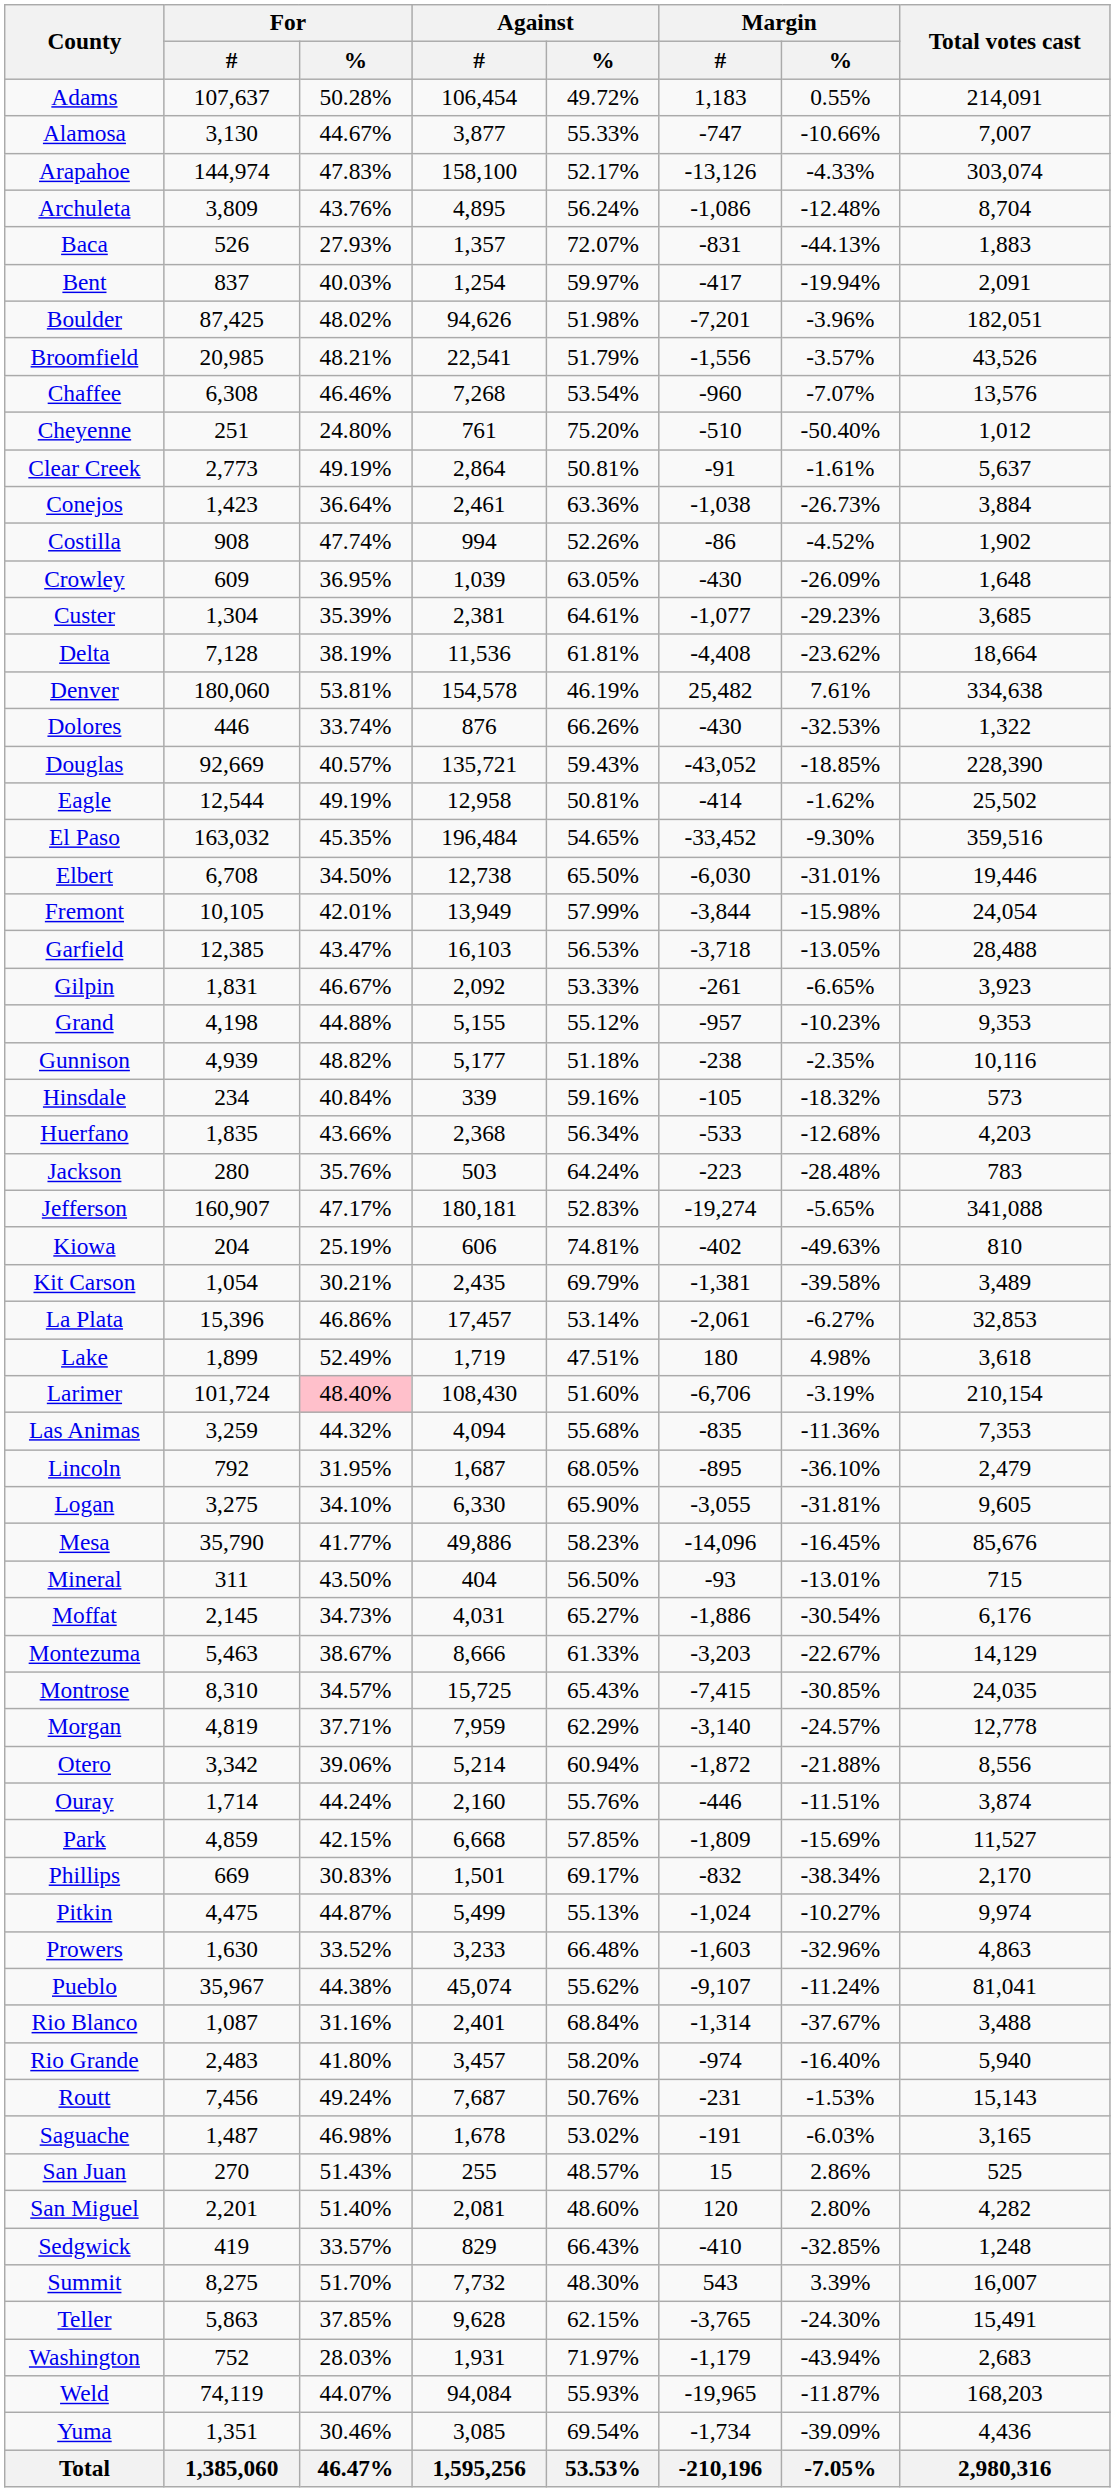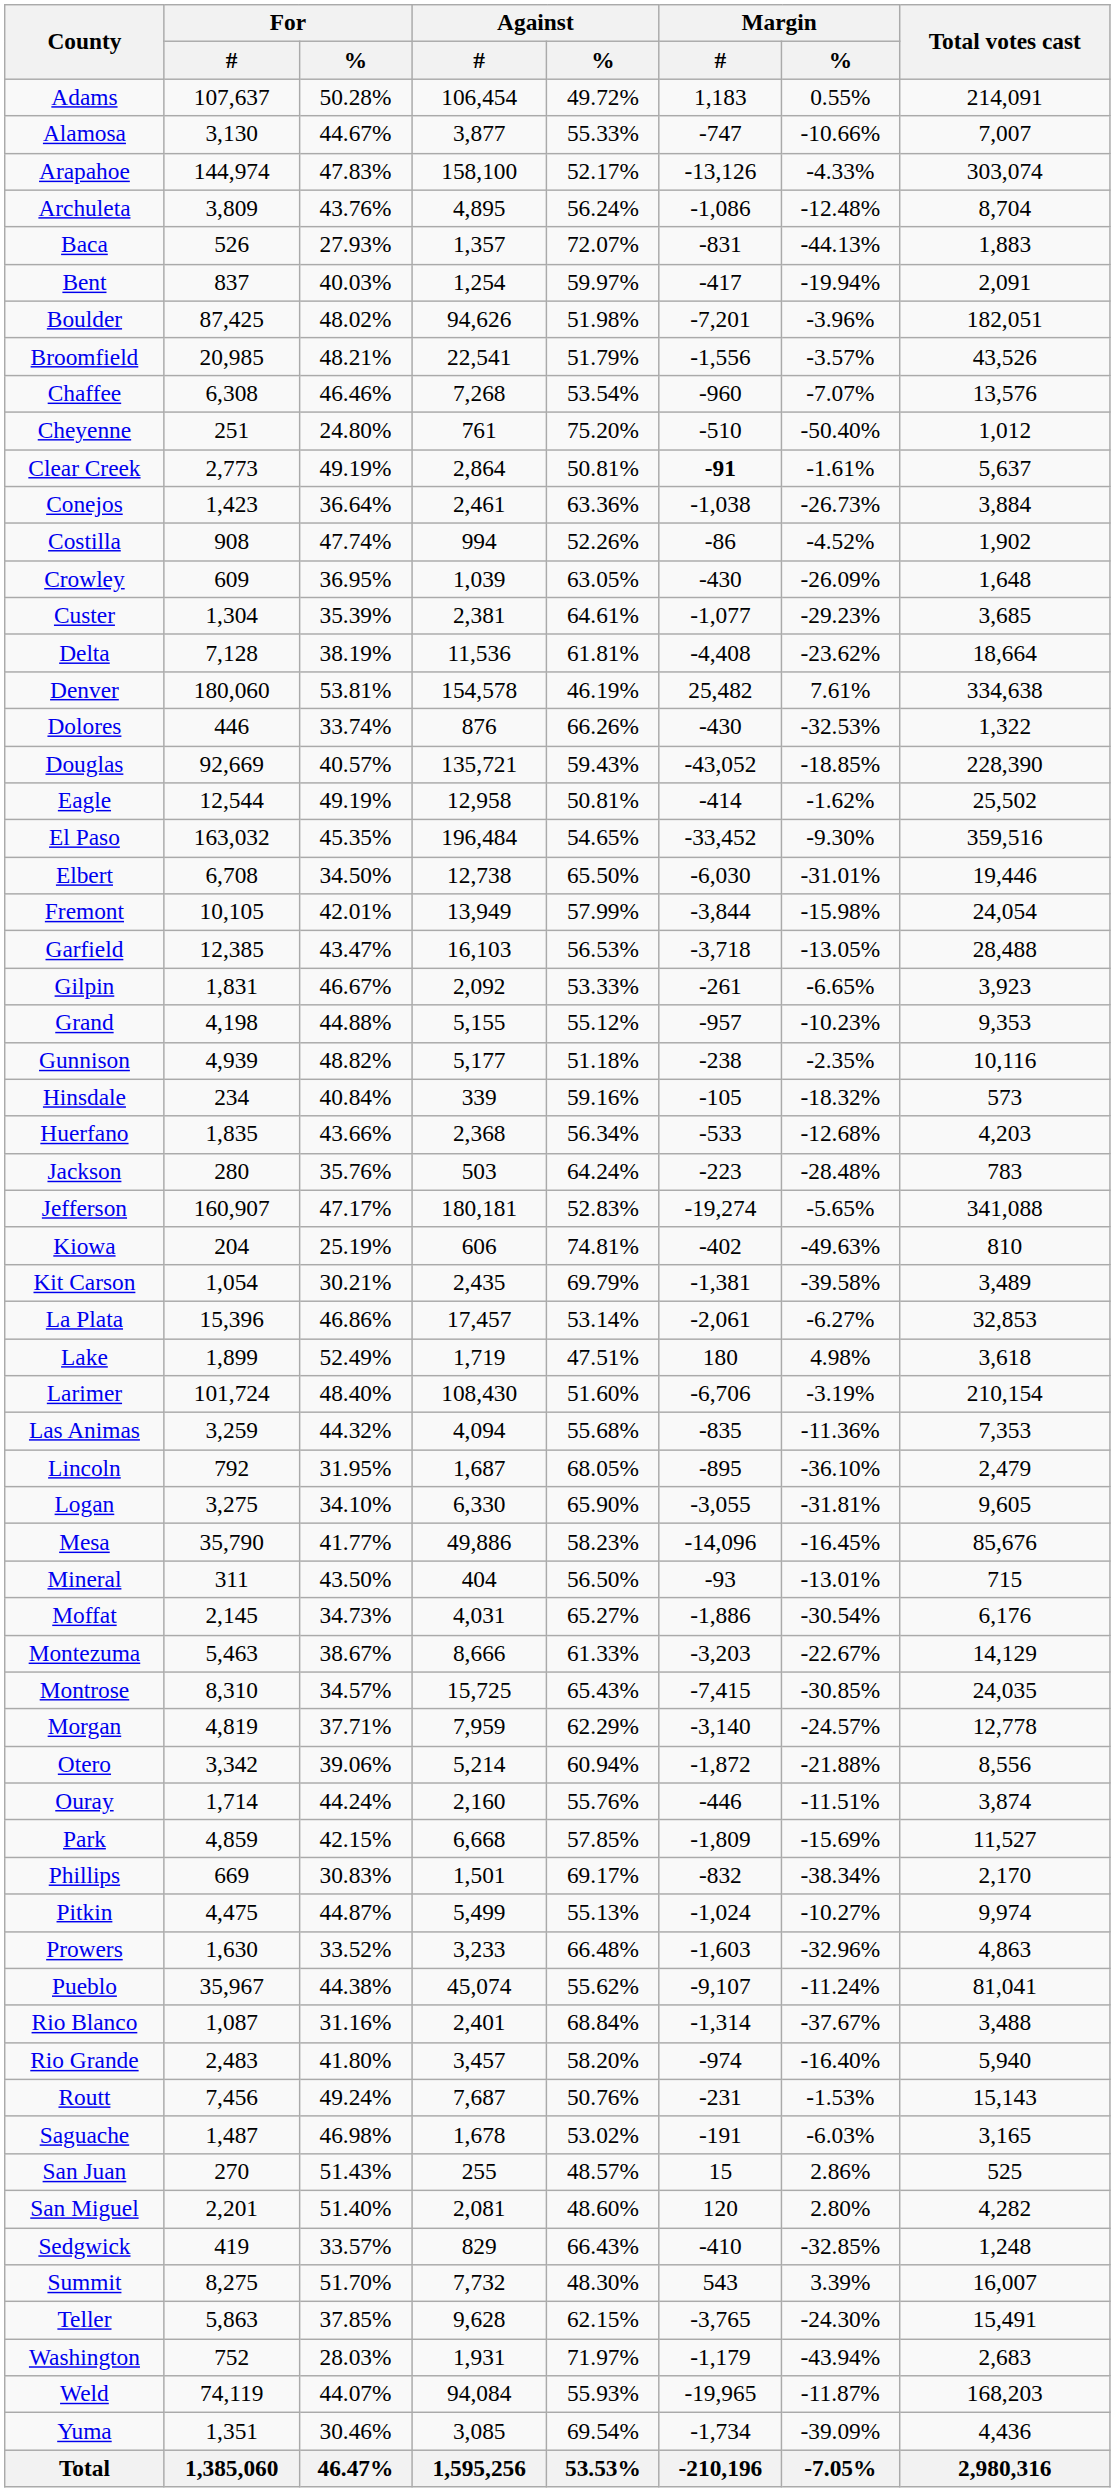(720, 467) normal -> (720, 467) bold
(355, 1393) pink background -> (355, 1393) no background
